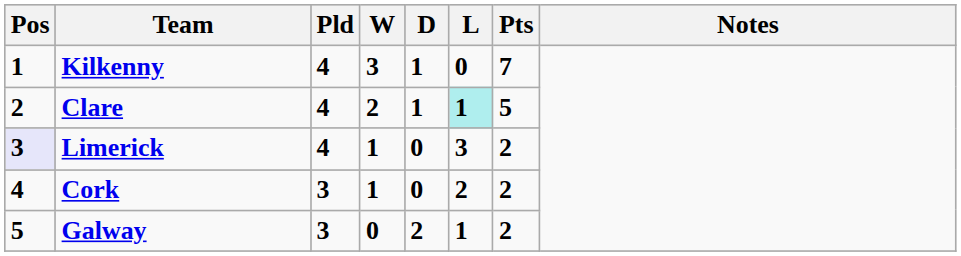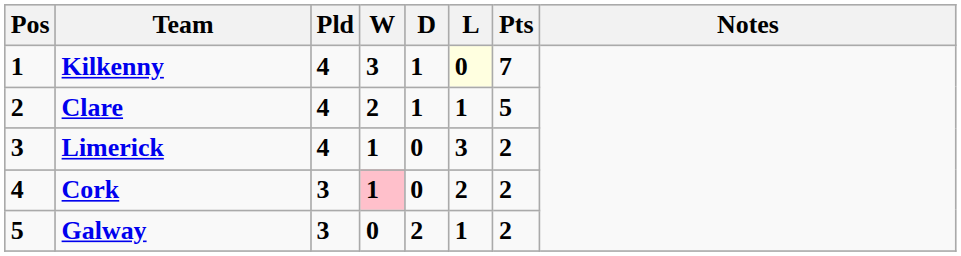(461, 66) no background -> (461, 66) lightyellow background
(461, 107) paleturquoise background -> (461, 107) no background
(17, 148) lavender background -> (17, 148) no background
(372, 189) no background -> (372, 189) pink background
